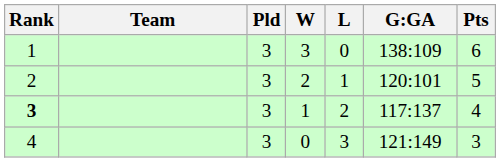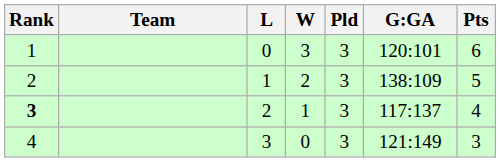columns swapped: (267, 19) <-> (344, 19)
(410, 50) 138:109 -> (410, 50) 120:101
(410, 80) 120:101 -> (410, 80) 138:109
